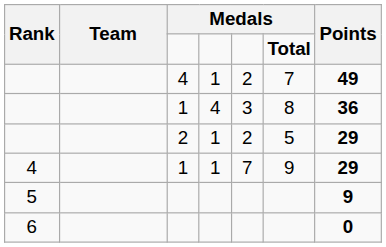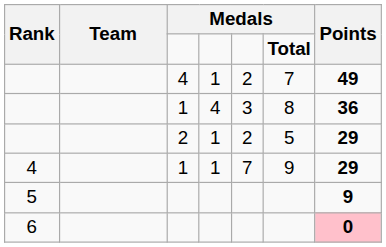(348, 227) no background -> (348, 227) pink background
